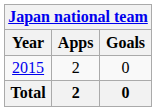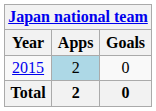(76, 67) no background -> (76, 67) lightblue background
